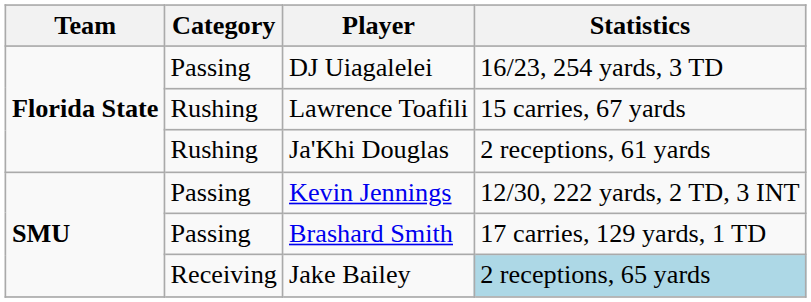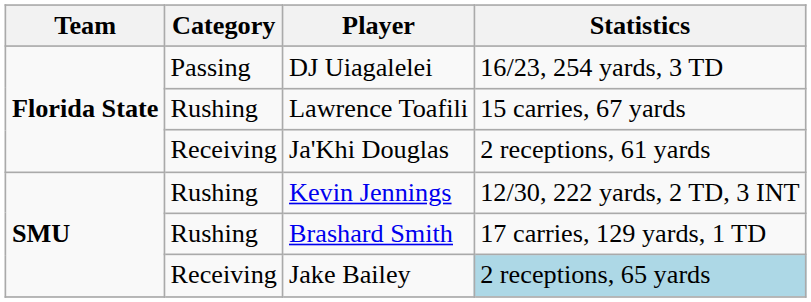(214, 150) Rushing -> (224, 150) Receiving
(211, 192) Passing -> (214, 192) Rushing
(211, 233) Passing -> (214, 233) Rushing
